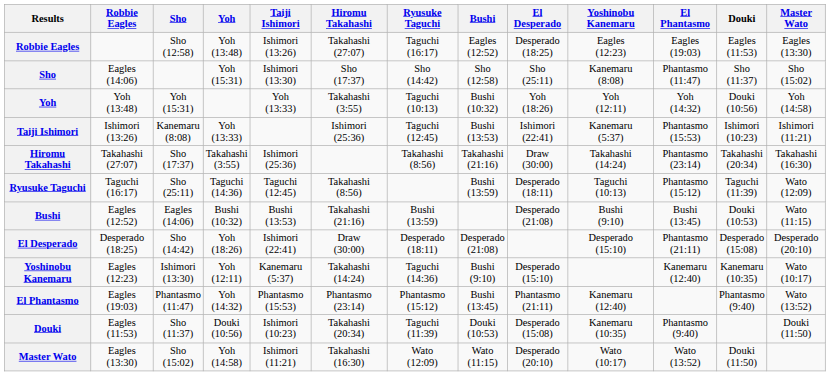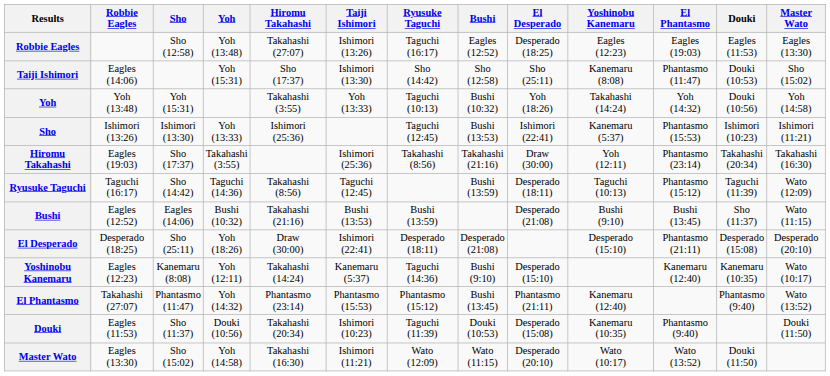columns swapped: (281, 18) <-> (349, 18)
(48, 74) Sho -> (48, 74) Taiji Ishimori
(742, 74) Sho (11:37) -> (742, 74) Douki (10:53)
(611, 103) Yoh (12:11) -> (611, 103) Takahashi (14:24)
(48, 131) Taiji Ishimori -> (48, 131) Sho
(178, 131) Kanemaru (8:08) -> (178, 131) Ishimori (13:30)
(122, 159) Takahashi (27:07) -> (122, 159) Eagles (19:03)
(611, 159) Takahashi (14:24) -> (611, 159) Yoh (12:11)
(178, 187) Sho (25:11) -> (178, 187) Sho (14:42)
(742, 215) Douki (10:53) -> (742, 215) Sho (11:37)
(178, 244) Sho (14:42) -> (178, 244) Sho (25:11)
(178, 272) Ishimori (13:30) -> (178, 272) Kanemaru (8:08)
(122, 300) Eagles (19:03) -> (122, 300) Takahashi (27:07)
